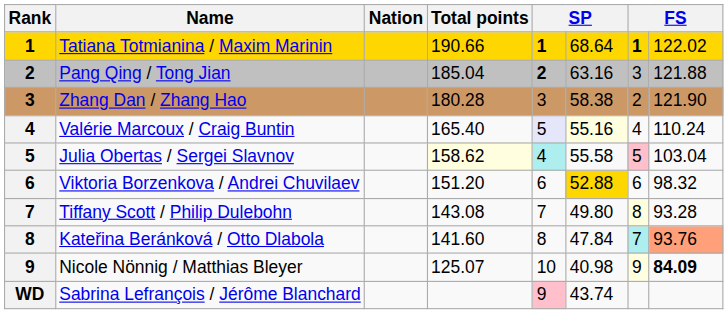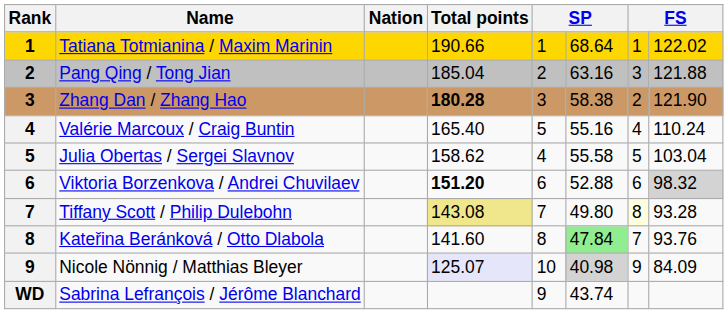(542, 45) bold -> (542, 45) normal
(637, 45) bold -> (637, 45) normal
(542, 73) bold -> (542, 73) normal
(458, 101) normal -> (458, 101) bold
(542, 128) lavender background -> (542, 128) no background
(592, 128) lightyellow background -> (592, 128) no background
(458, 156) lightyellow background -> (458, 156) no background
(542, 156) paleturquoise background -> (542, 156) no background
(637, 156) pink background -> (637, 156) no background
(458, 184) normal -> (458, 184) bold
(592, 184) gold background -> (592, 184) no background
(675, 184) no background -> (675, 184) lightgrey background
(458, 211) no background -> (458, 211) khaki background
(592, 239) no background -> (592, 239) lightgreen background
(637, 239) paleturquoise background -> (637, 239) no background
(675, 239) lightsalmon background -> (675, 239) no background
(458, 267) no background -> (458, 267) lavender background
(592, 267) no background -> (592, 267) lightgrey background
(637, 267) lightyellow background -> (637, 267) no background
(675, 267) bold -> (675, 267) normal
(542, 294) pink background -> (542, 294) no background
